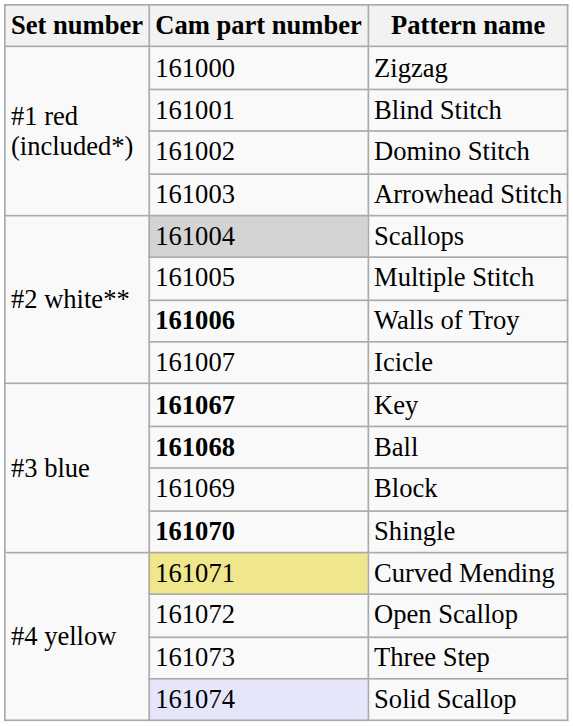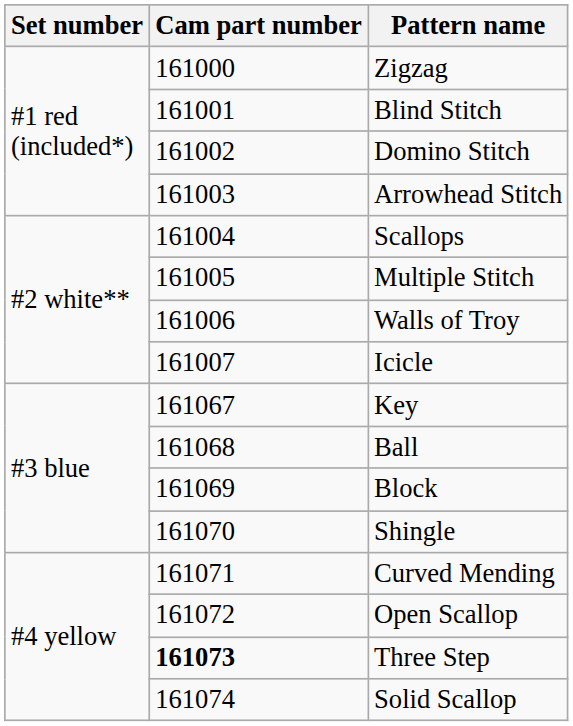(195, 236) lightgrey background -> (195, 236) no background
(195, 320) bold -> (195, 320) normal
(195, 404) bold -> (195, 404) normal
(195, 446) bold -> (195, 446) normal
(195, 531) bold -> (195, 531) normal
(195, 573) khaki background -> (195, 573) no background
(195, 657) normal -> (195, 657) bold
(195, 699) lavender background -> (195, 699) no background
